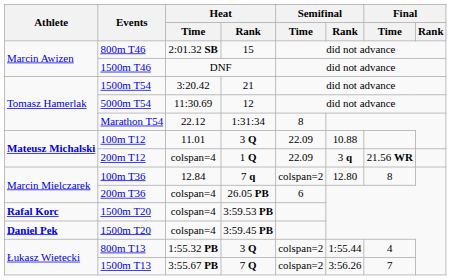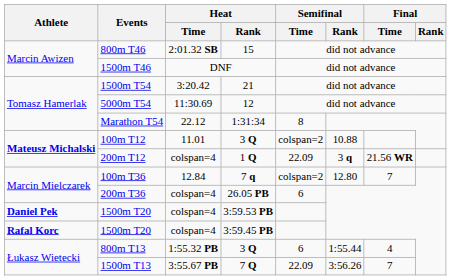(301, 140) 22.09 -> (301, 140) colspan=2
(390, 176) 8 -> (390, 176) 7
(33, 212) Rafal Korc -> (32, 212) Daniel Pek
(32, 230) Daniel Pek -> (33, 230) Rafal Korc
(301, 248) colspan=2 -> (301, 248) 6
(301, 266) colspan=2 -> (301, 266) 22.09
